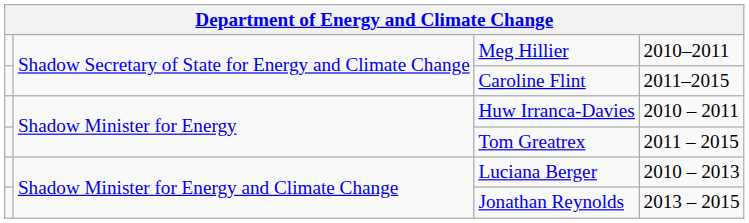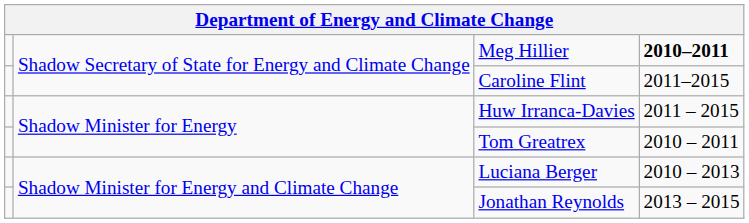(686, 50) normal -> (686, 50) bold
(691, 111) 2010 – 2011 -> (691, 111) 2011 – 2015
(691, 141) 2011 – 2015 -> (691, 141) 2010 – 2011
